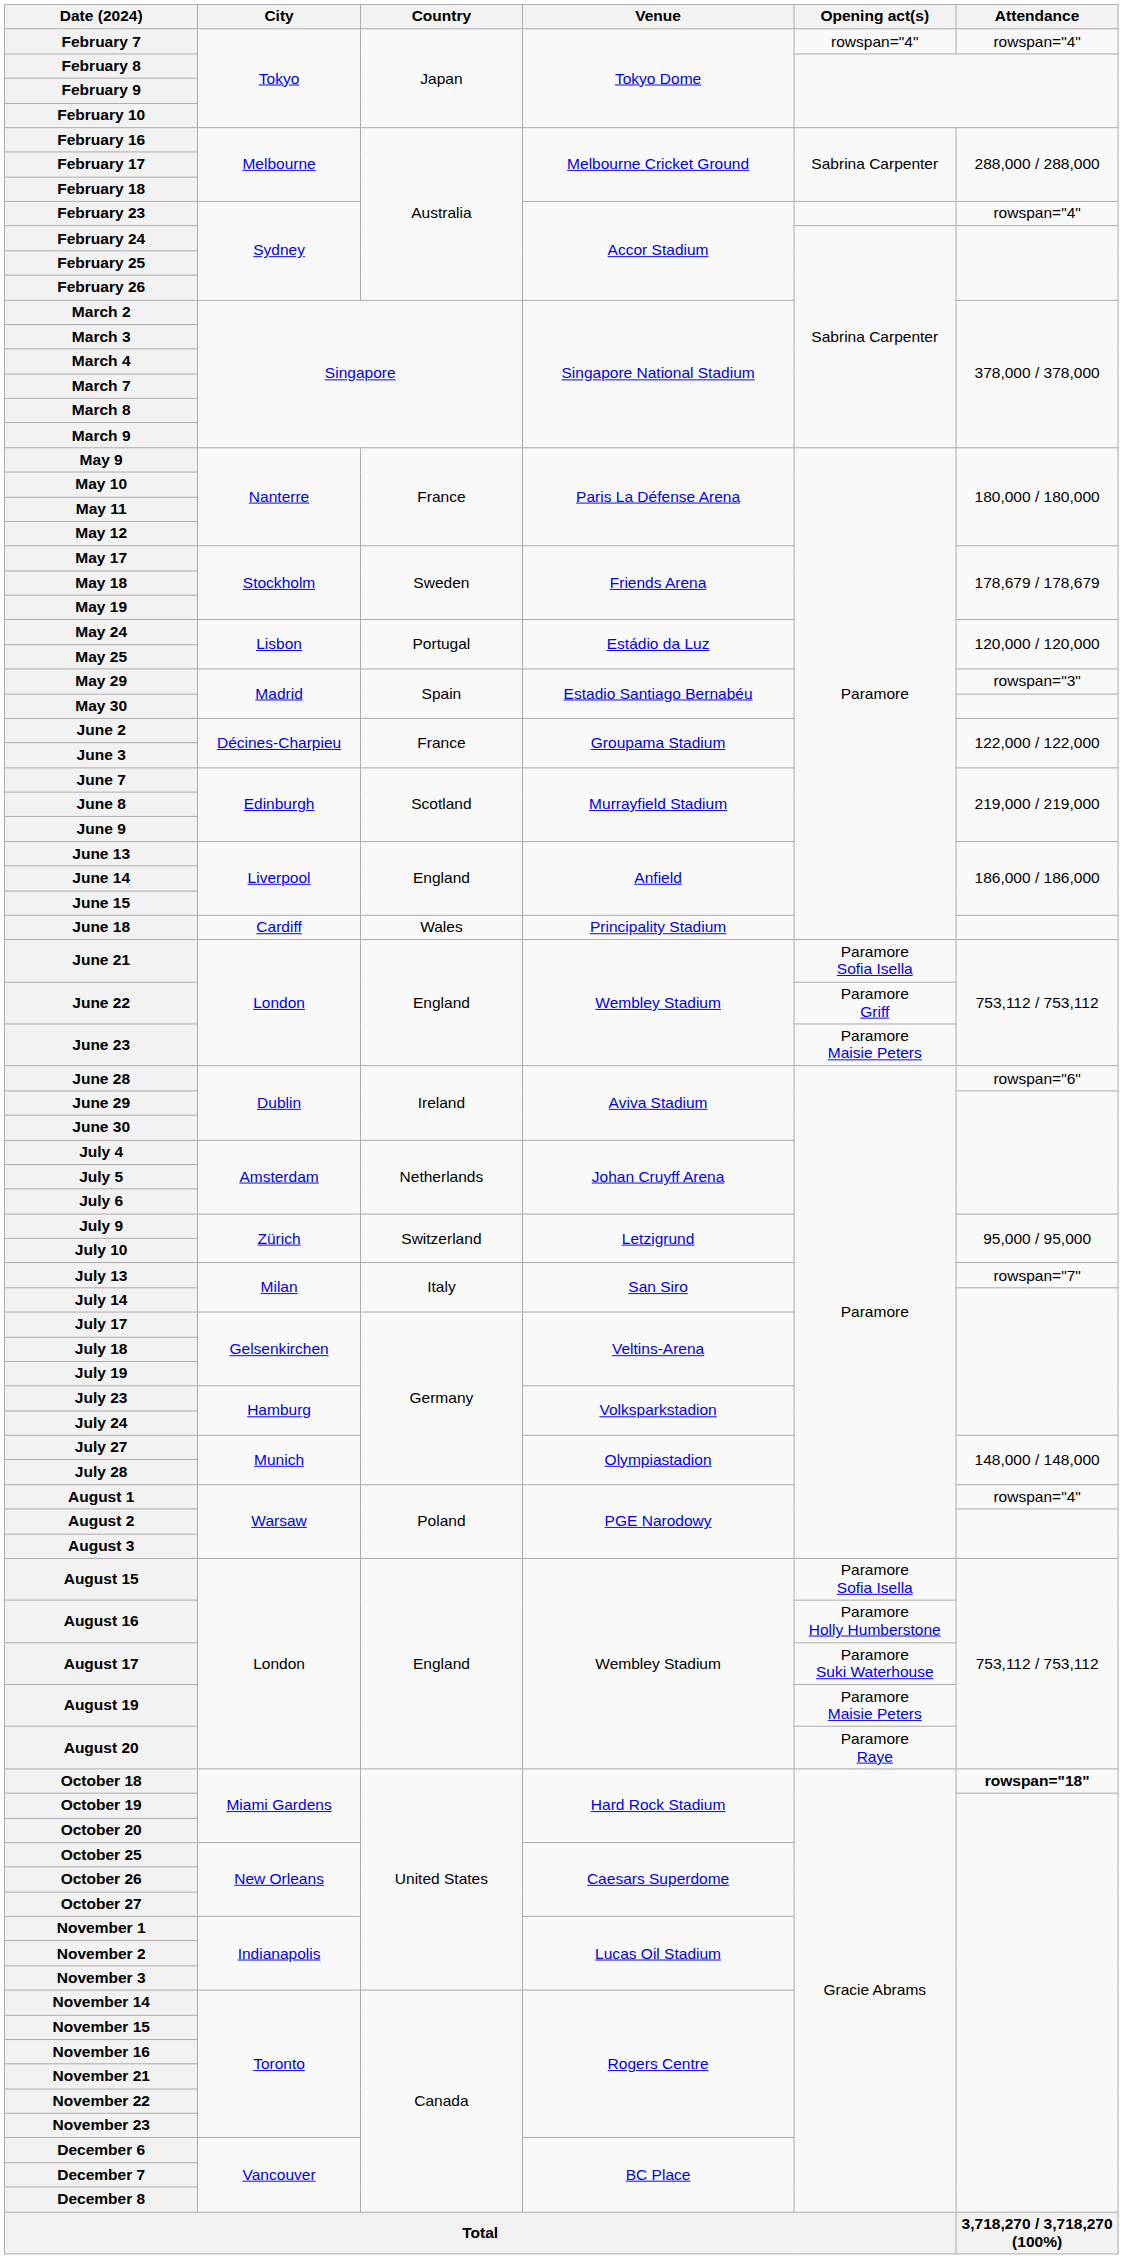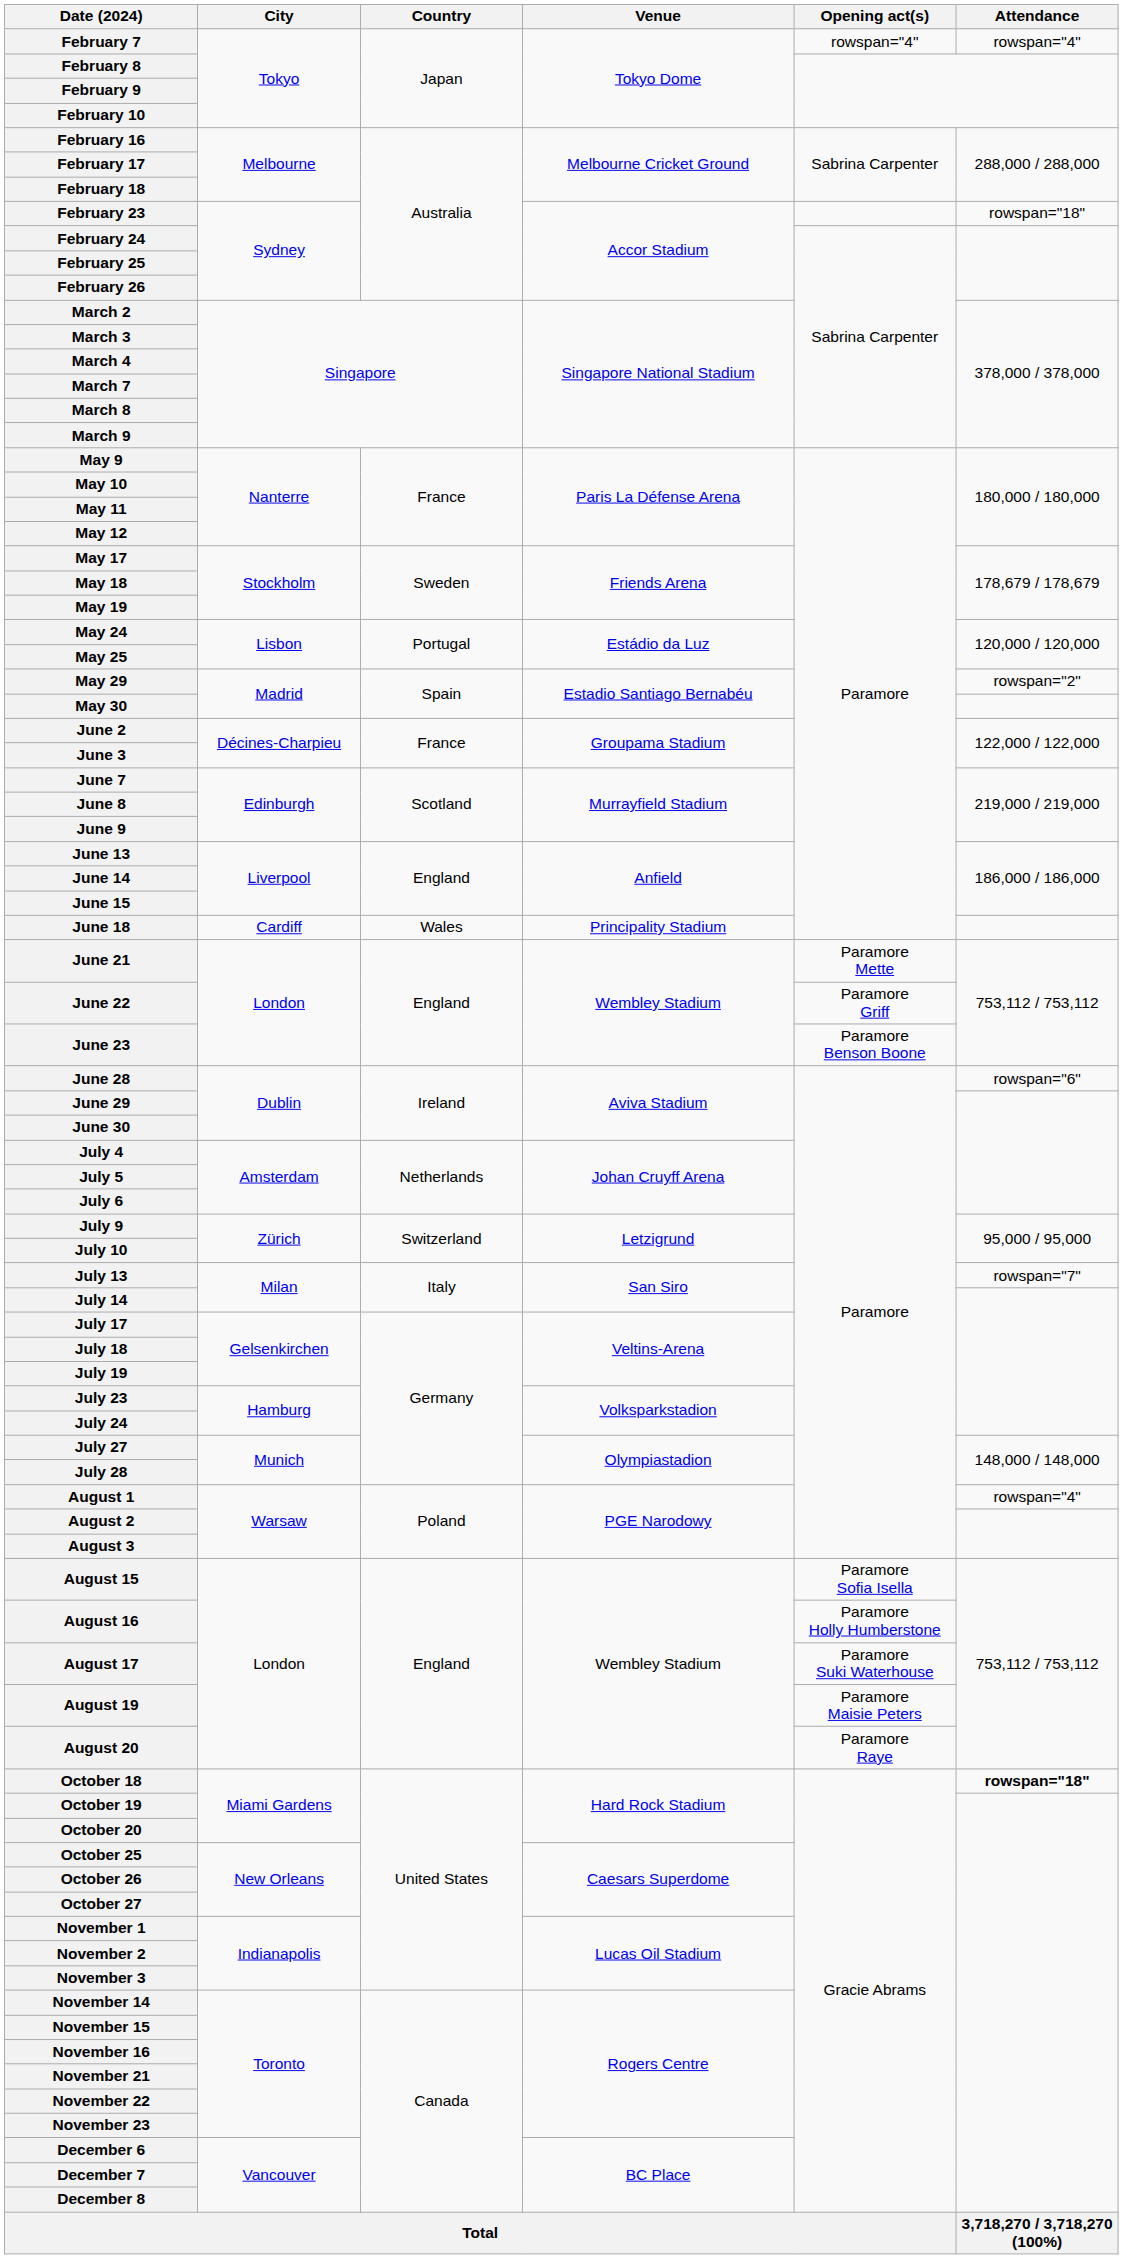(1037, 213) rowspan="4" -> (1037, 213) rowspan="18"
(1037, 681) rowspan="3" -> (1037, 681) rowspan="2"
(875, 960) Paramore Sofia Isella -> (875, 960) Paramore Mette
(875, 1045) Paramore Maisie Peters -> (875, 1045) Paramore Benson Boone
